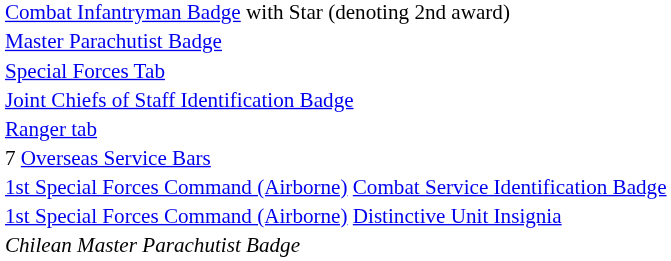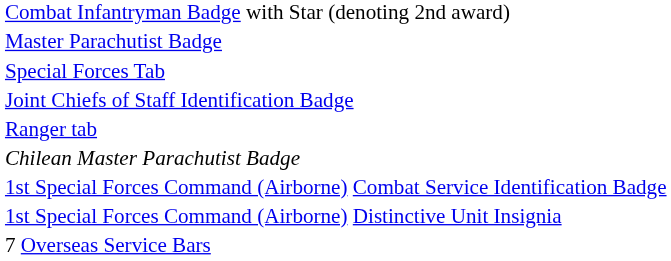(108, 157) 7 Overseas Service Bars -> (152, 157) Chilean Master Parachutist Badge
(152, 245) Chilean Master Parachutist Badge -> (108, 245) 7 Overseas Service Bars
